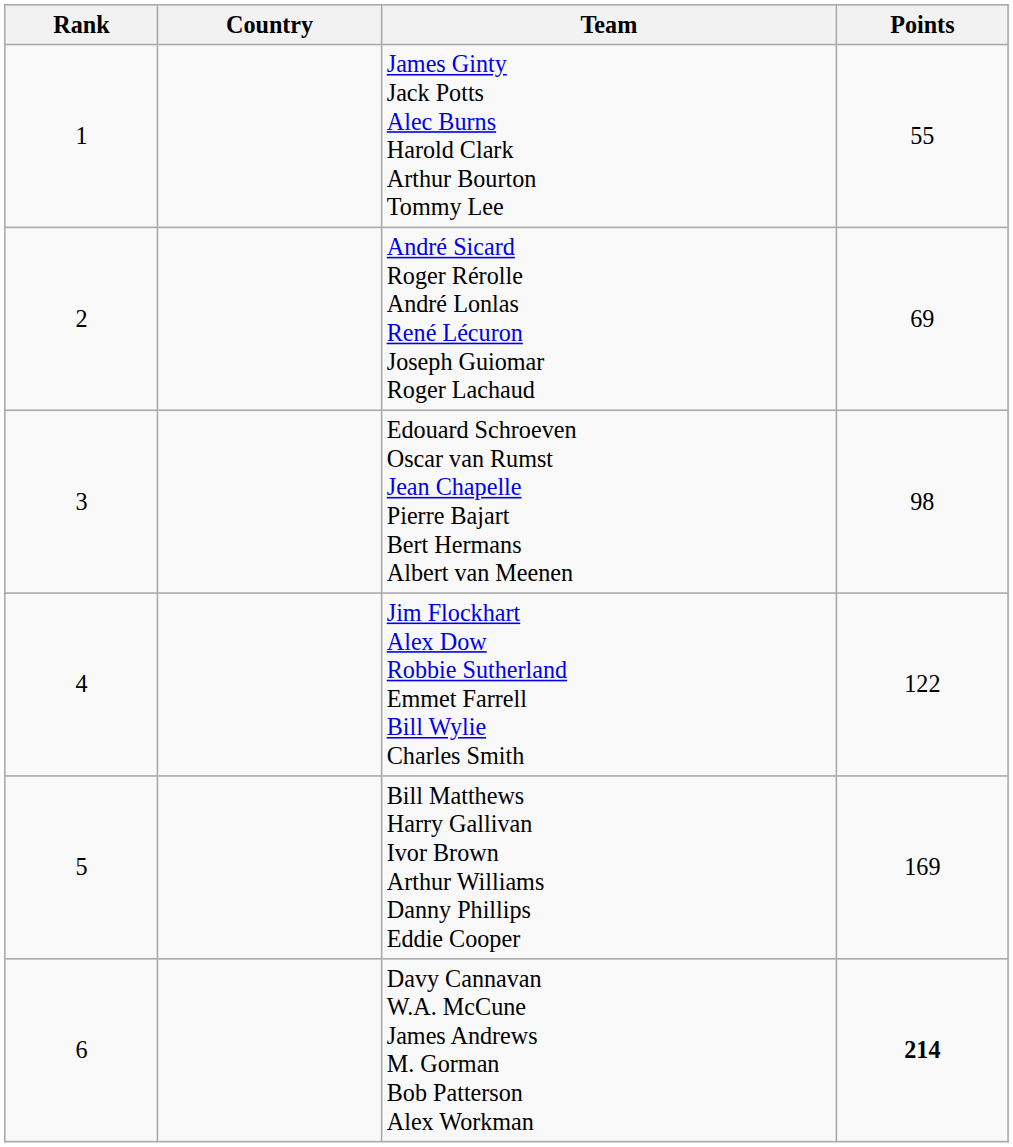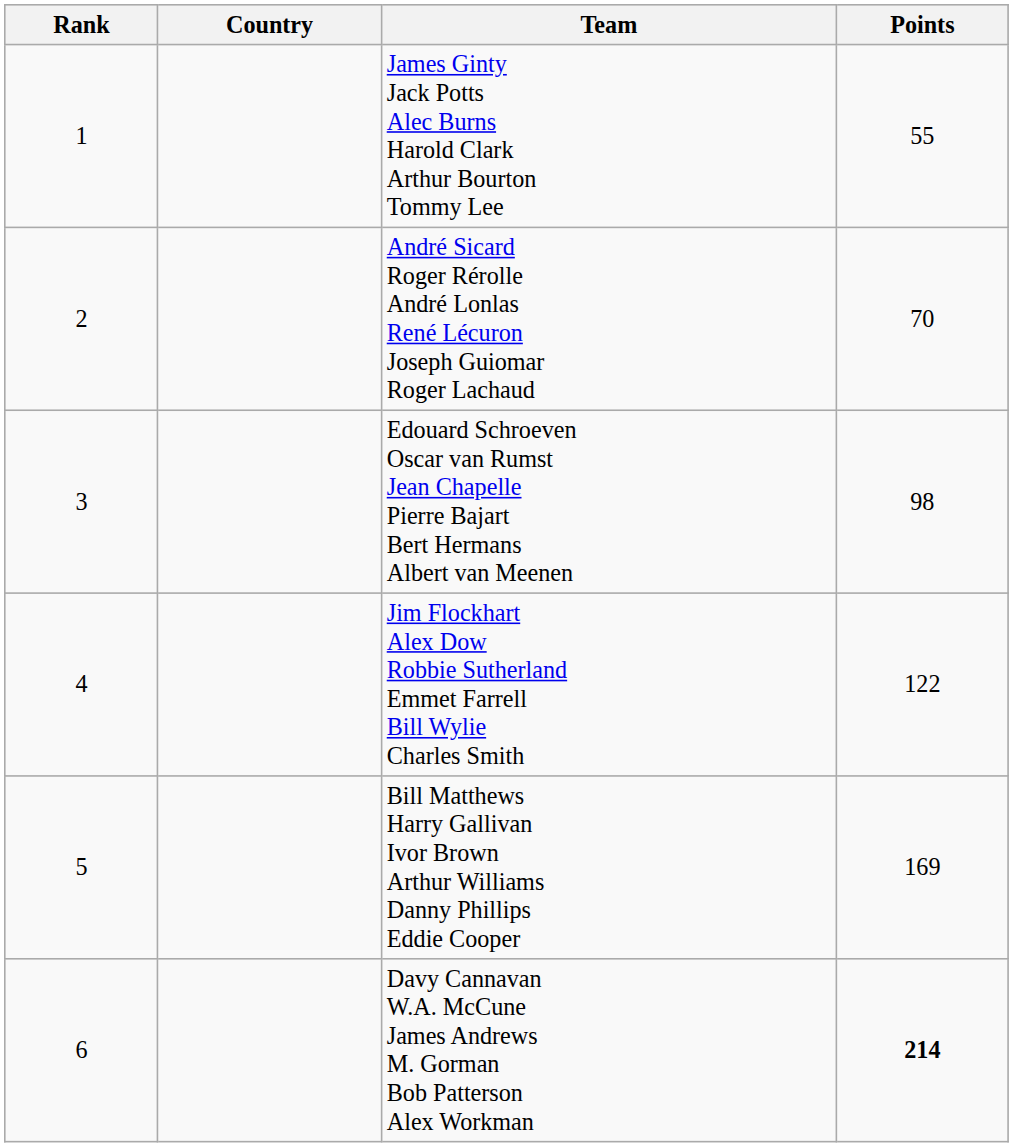(922, 318) 69 -> (922, 318) 70
